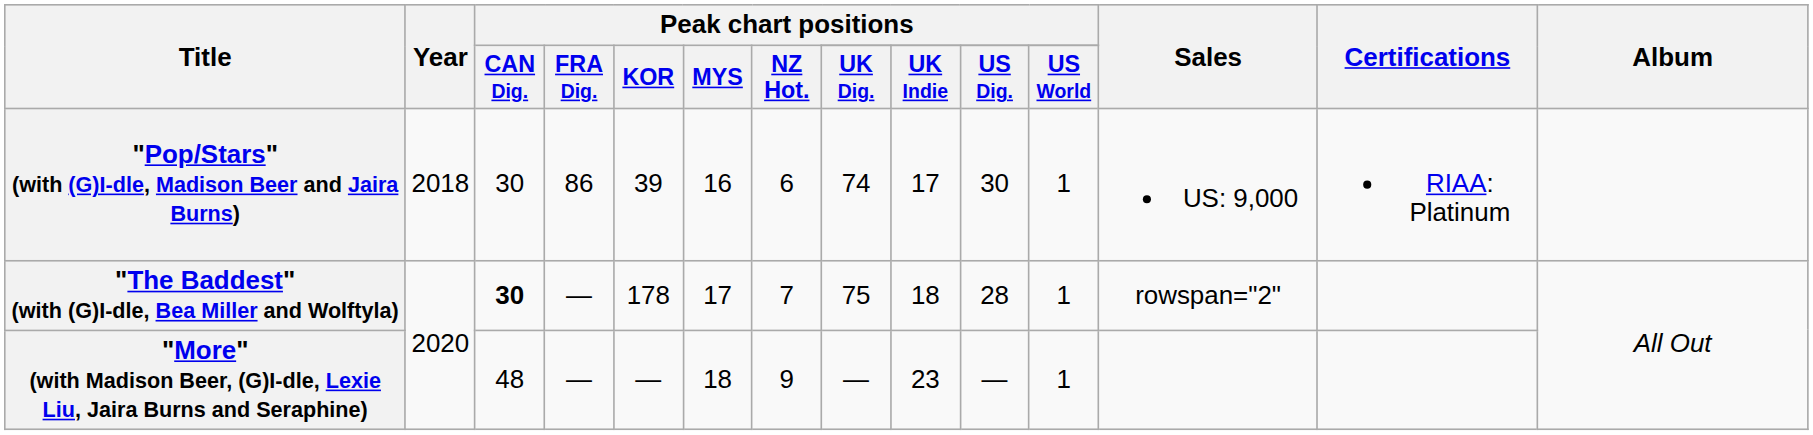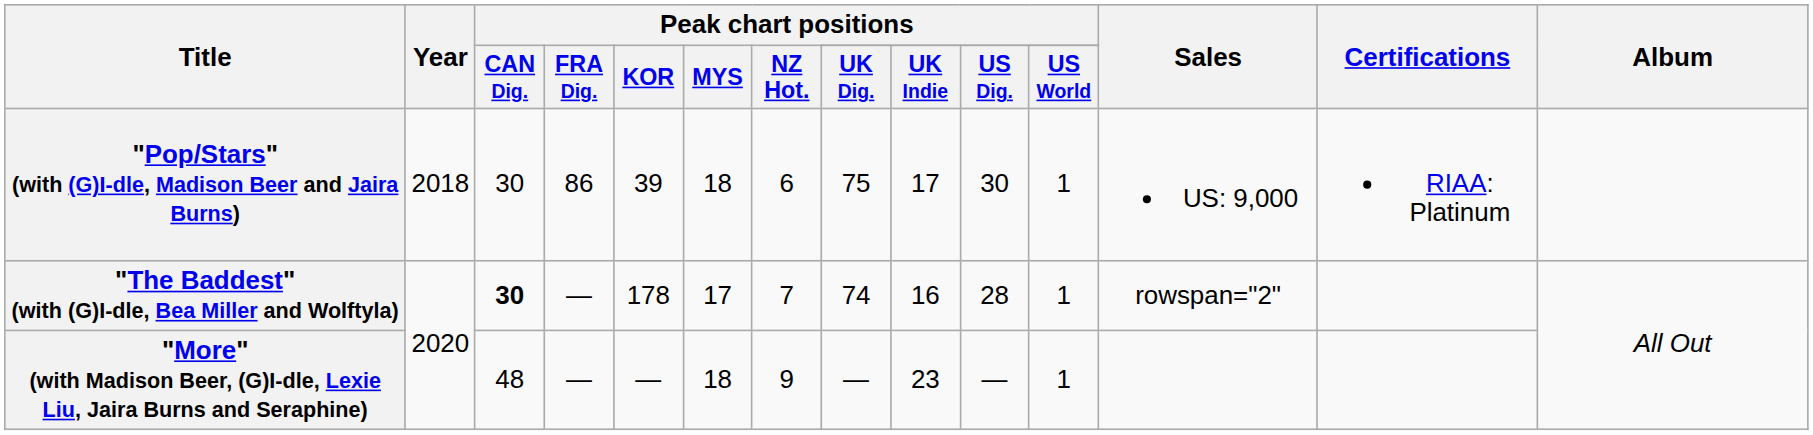(718, 184) 16 -> (718, 184) 18
(856, 184) 74 -> (856, 184) 75
(856, 294) 75 -> (856, 294) 74
(925, 294) 18 -> (925, 294) 16
